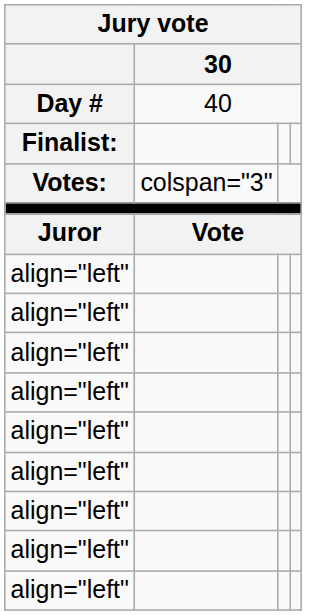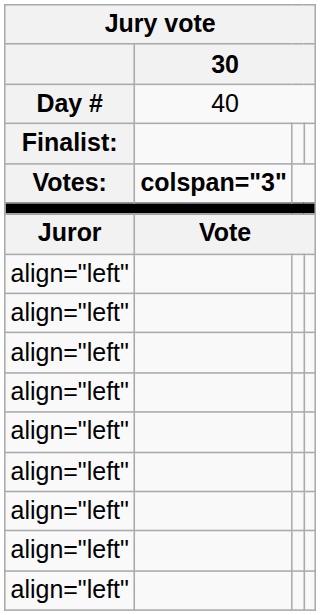(206, 182) normal -> (214, 182) bold
